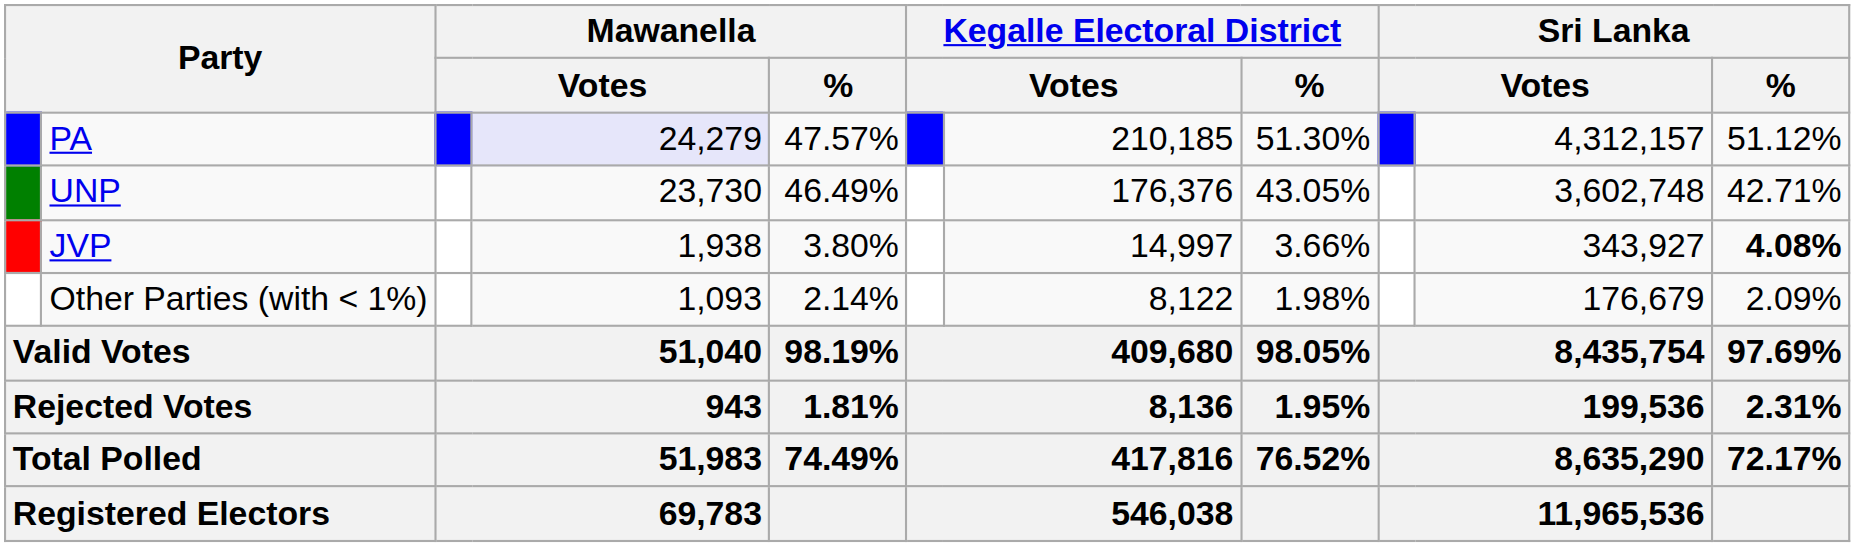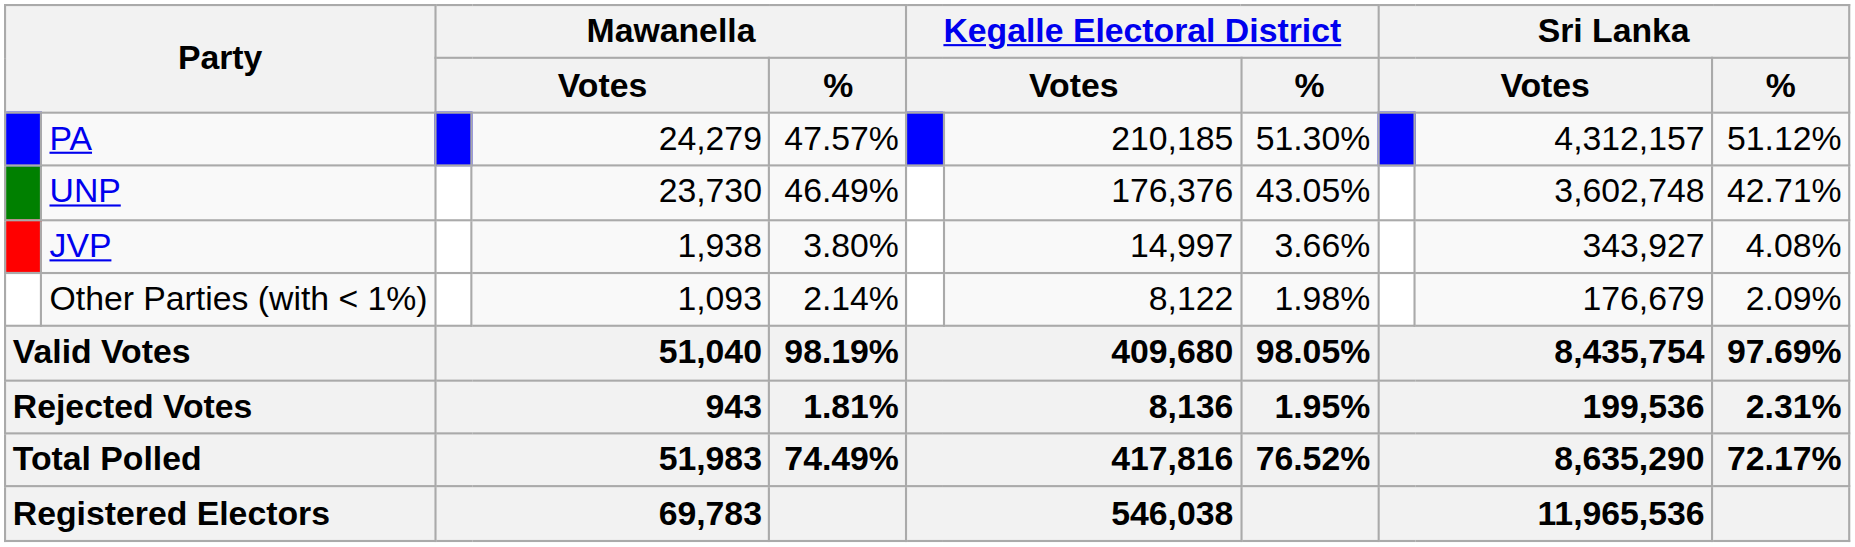(710, 138) lavender background -> (710, 138) no background
(1794, 245) bold -> (1794, 245) normal
